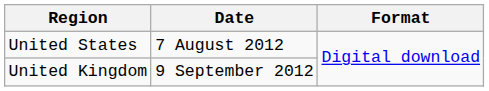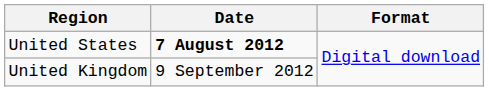(220, 45) normal -> (220, 45) bold
